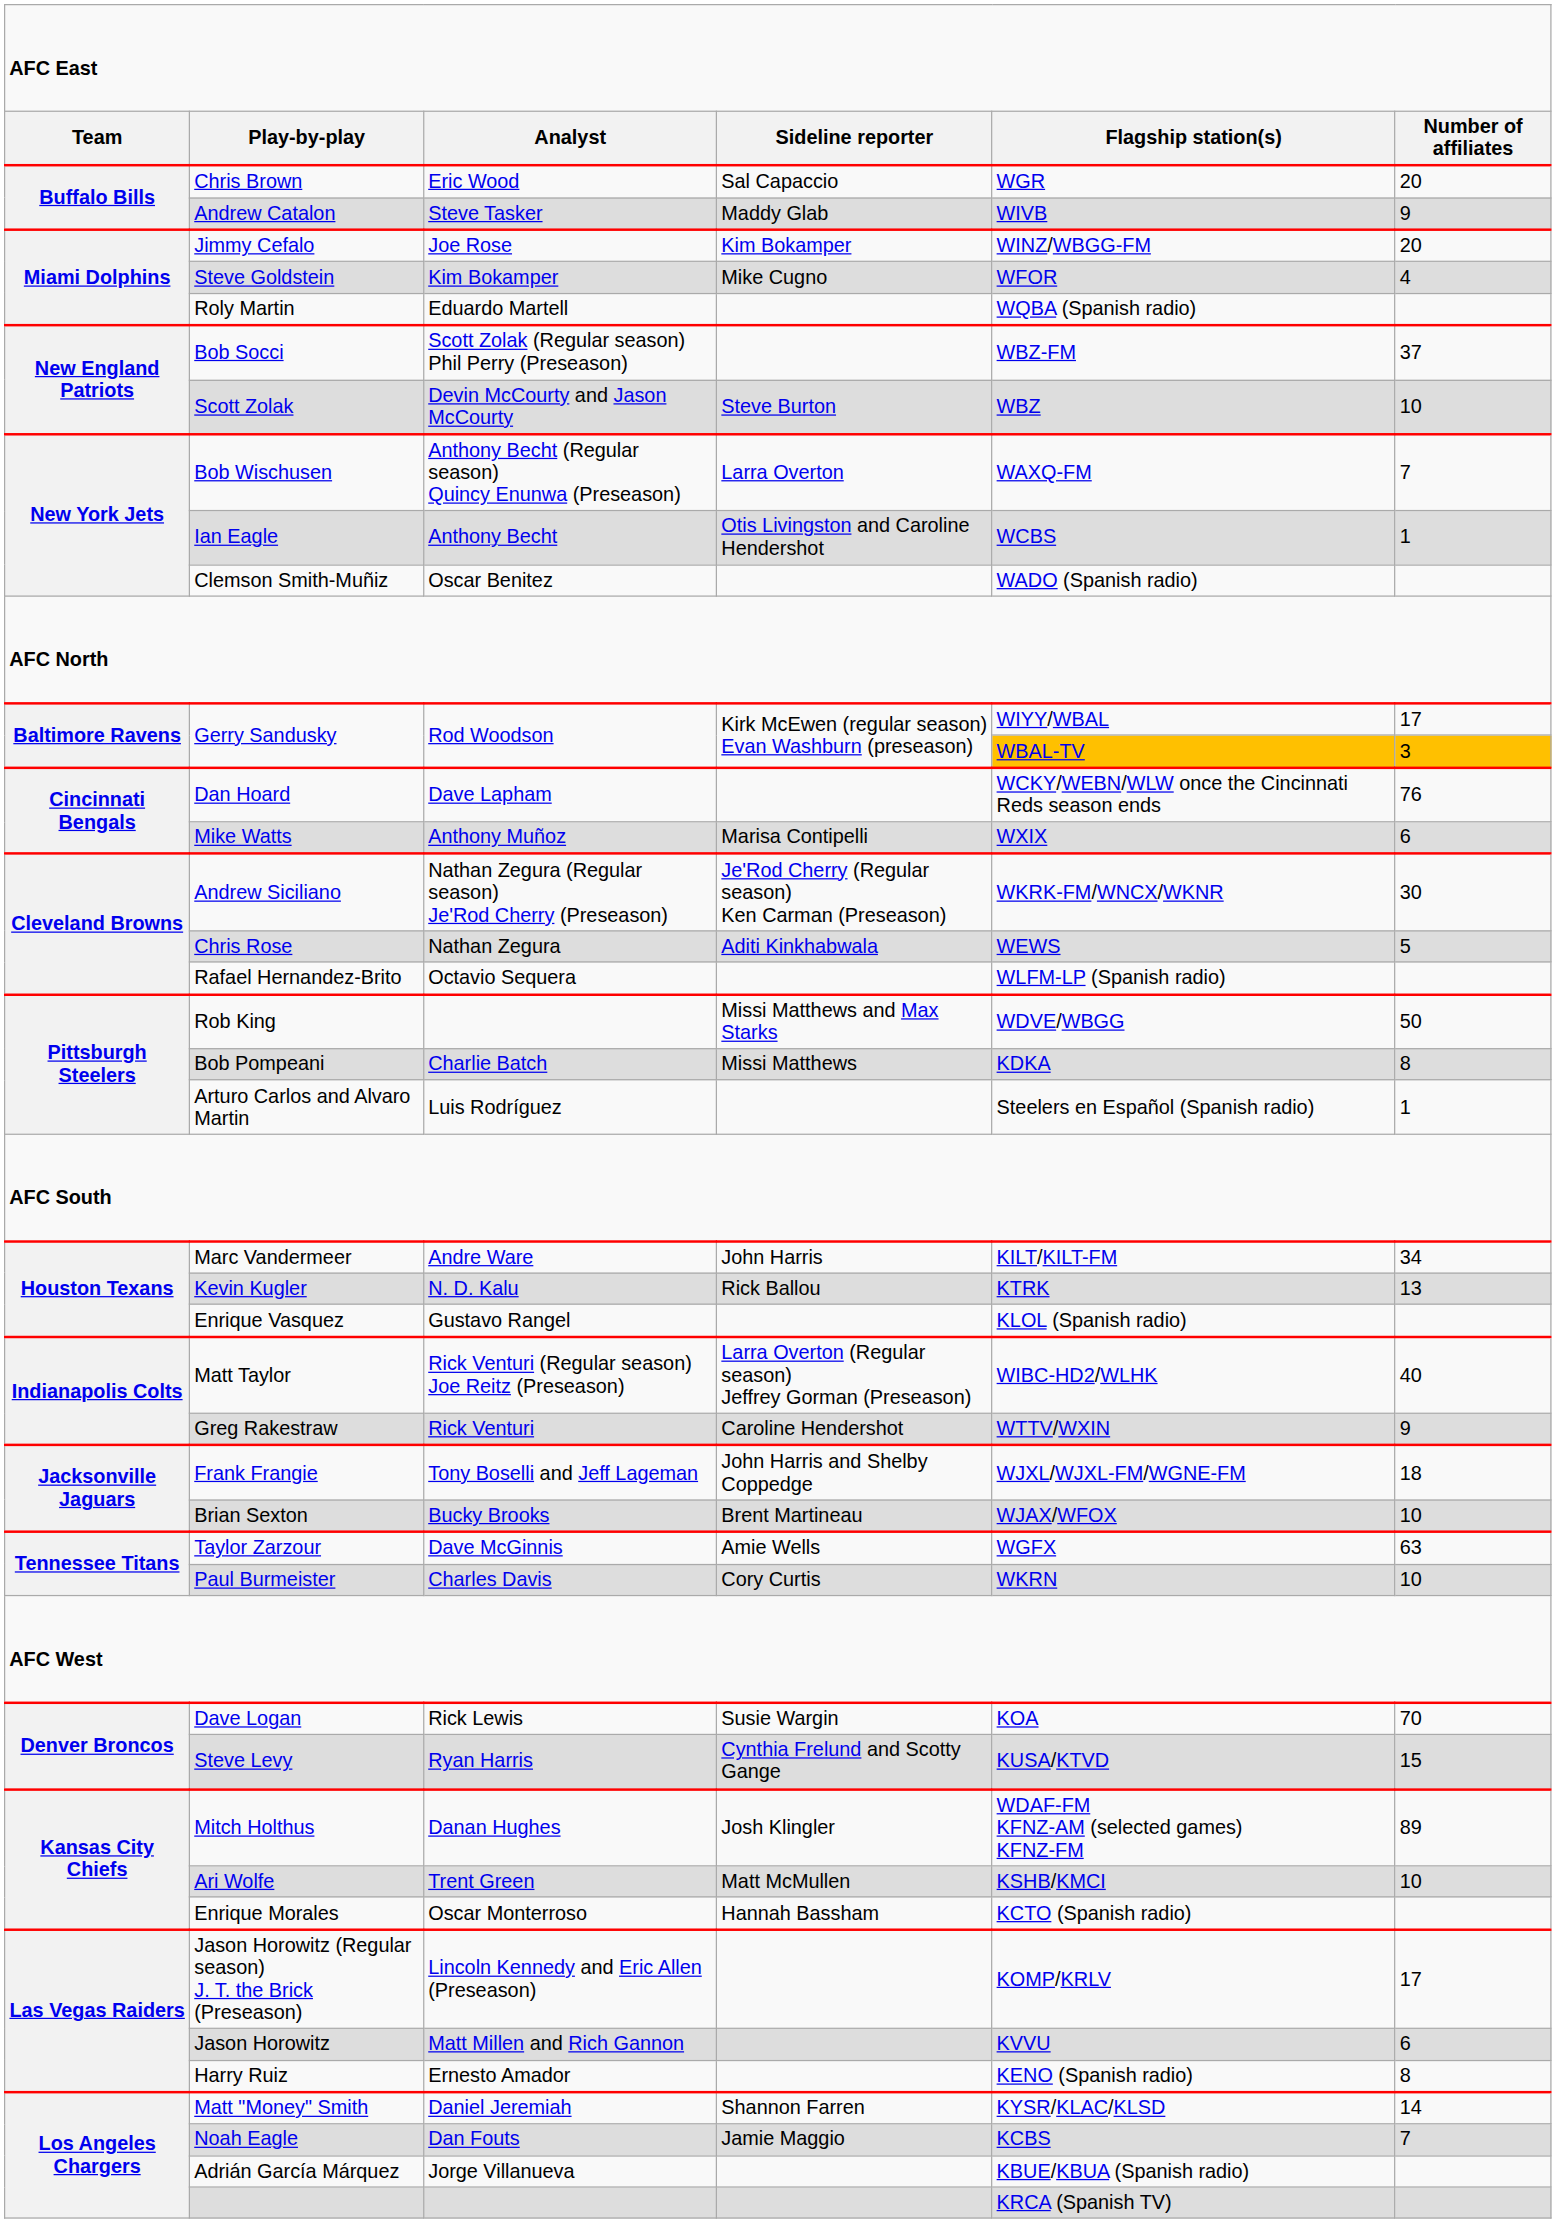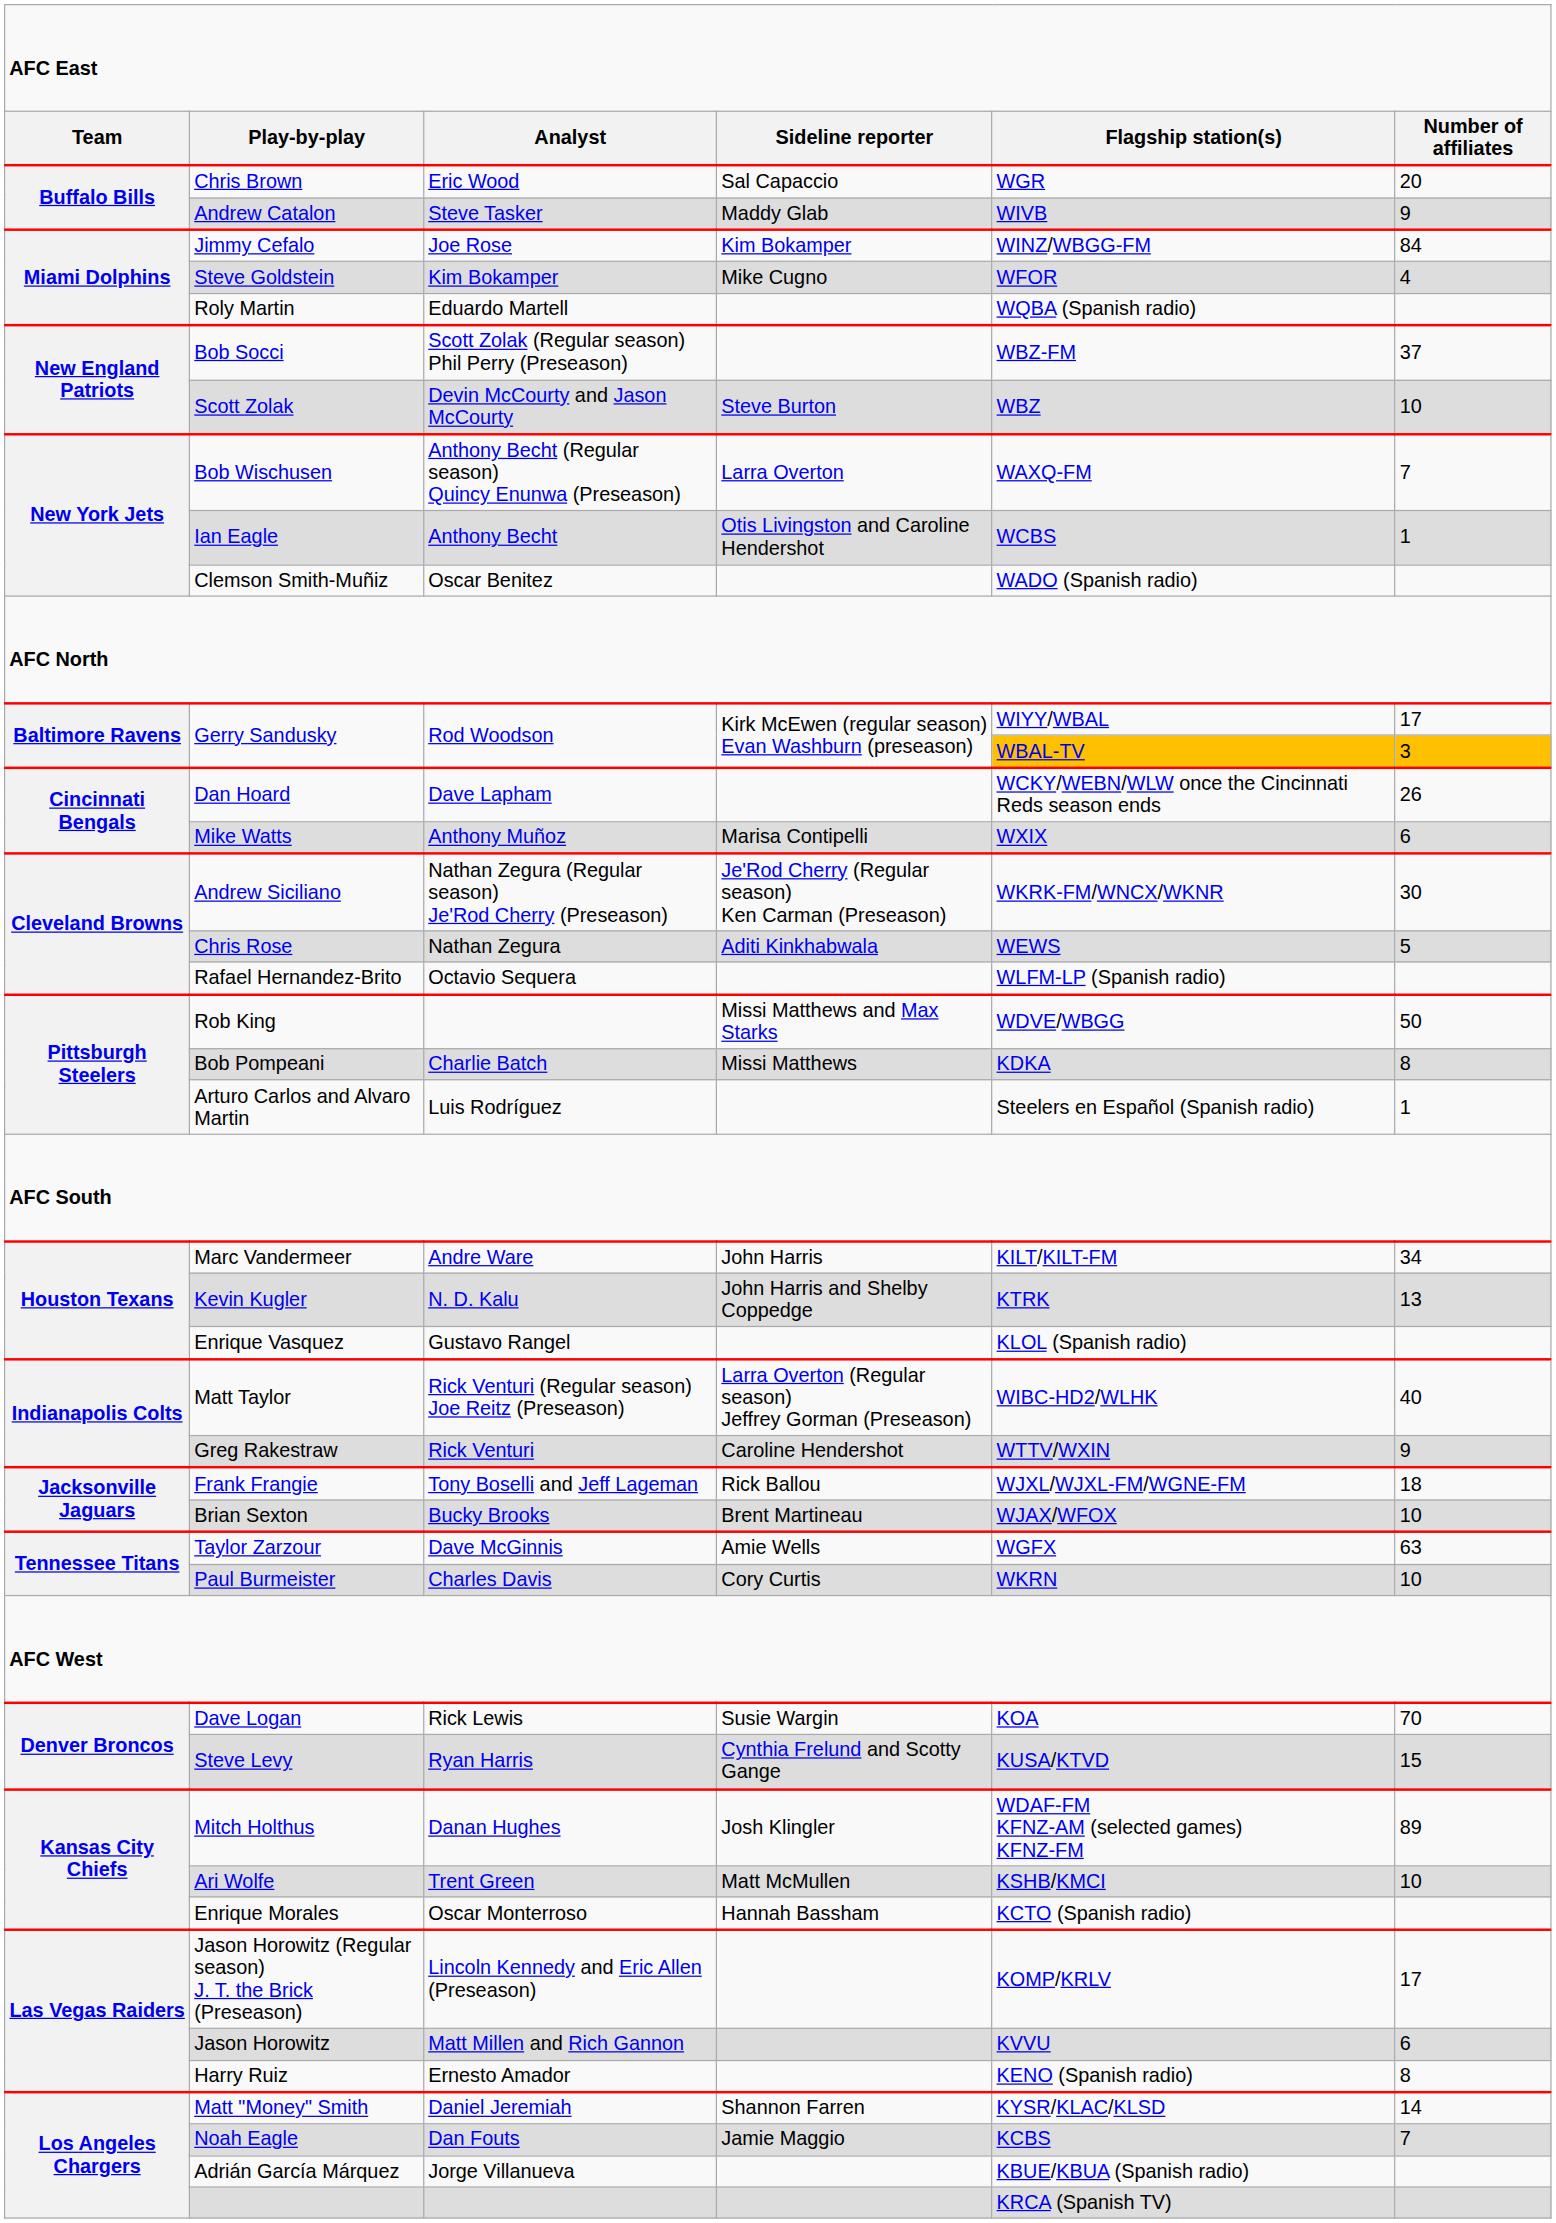(1411, 245) 20 -> (1411, 245) 84
(1411, 794) 76 -> (1411, 794) 26
(771, 1288) Rick Ballou -> (824, 1299) John Harris and Shelby Coppedge
(824, 1472) John Harris and Shelby Coppedge -> (771, 1484) Rick Ballou
